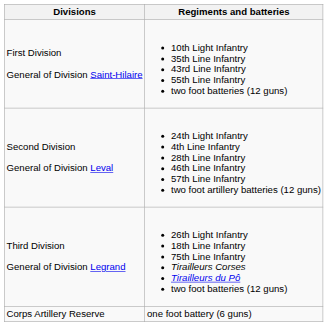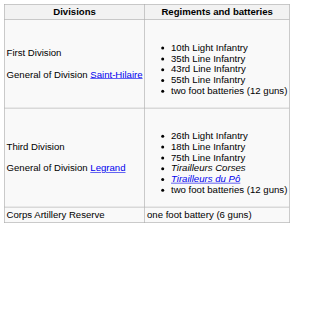- row: (60, 157)
